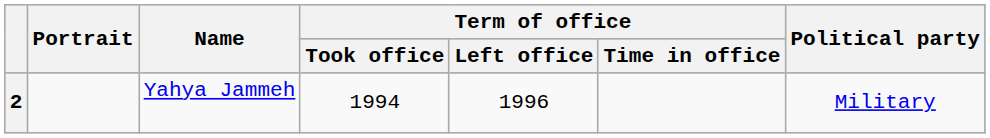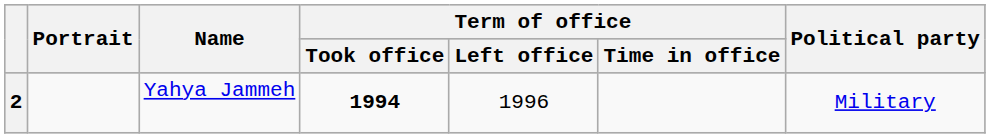(375, 103) normal -> (375, 103) bold
